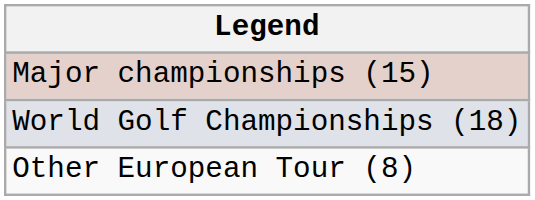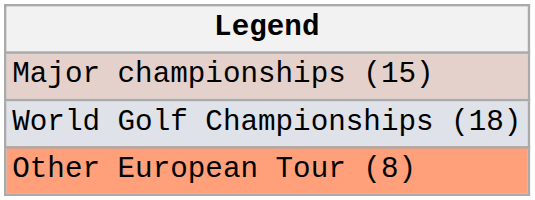(214, 171) no background -> (214, 171) lightsalmon background
